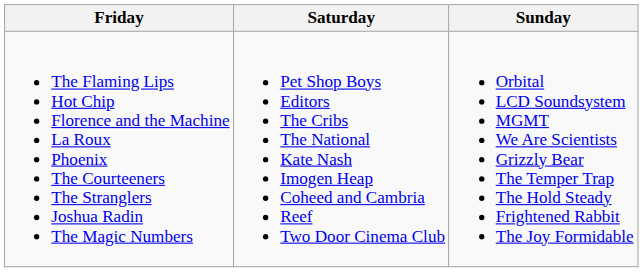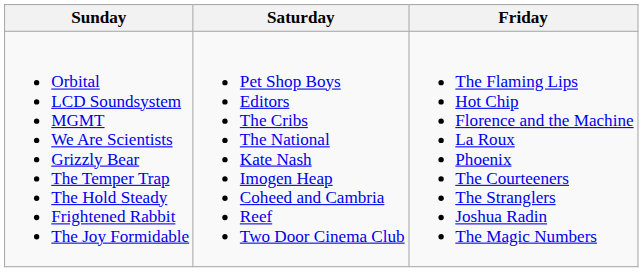columns swapped: (119, 18) <-> (543, 18)
